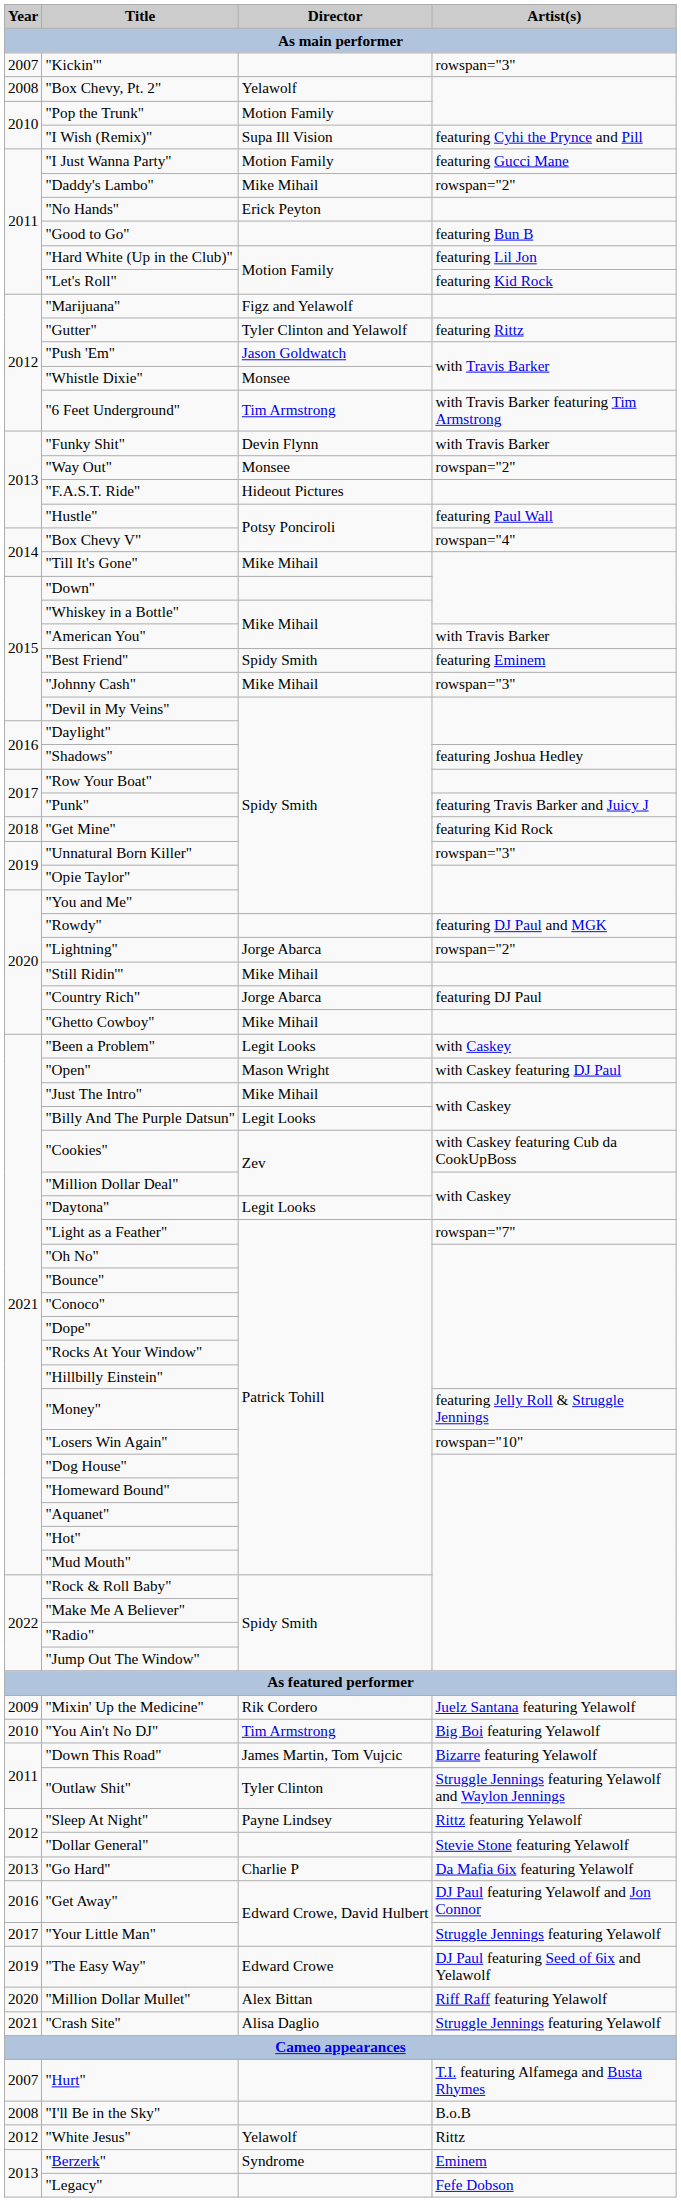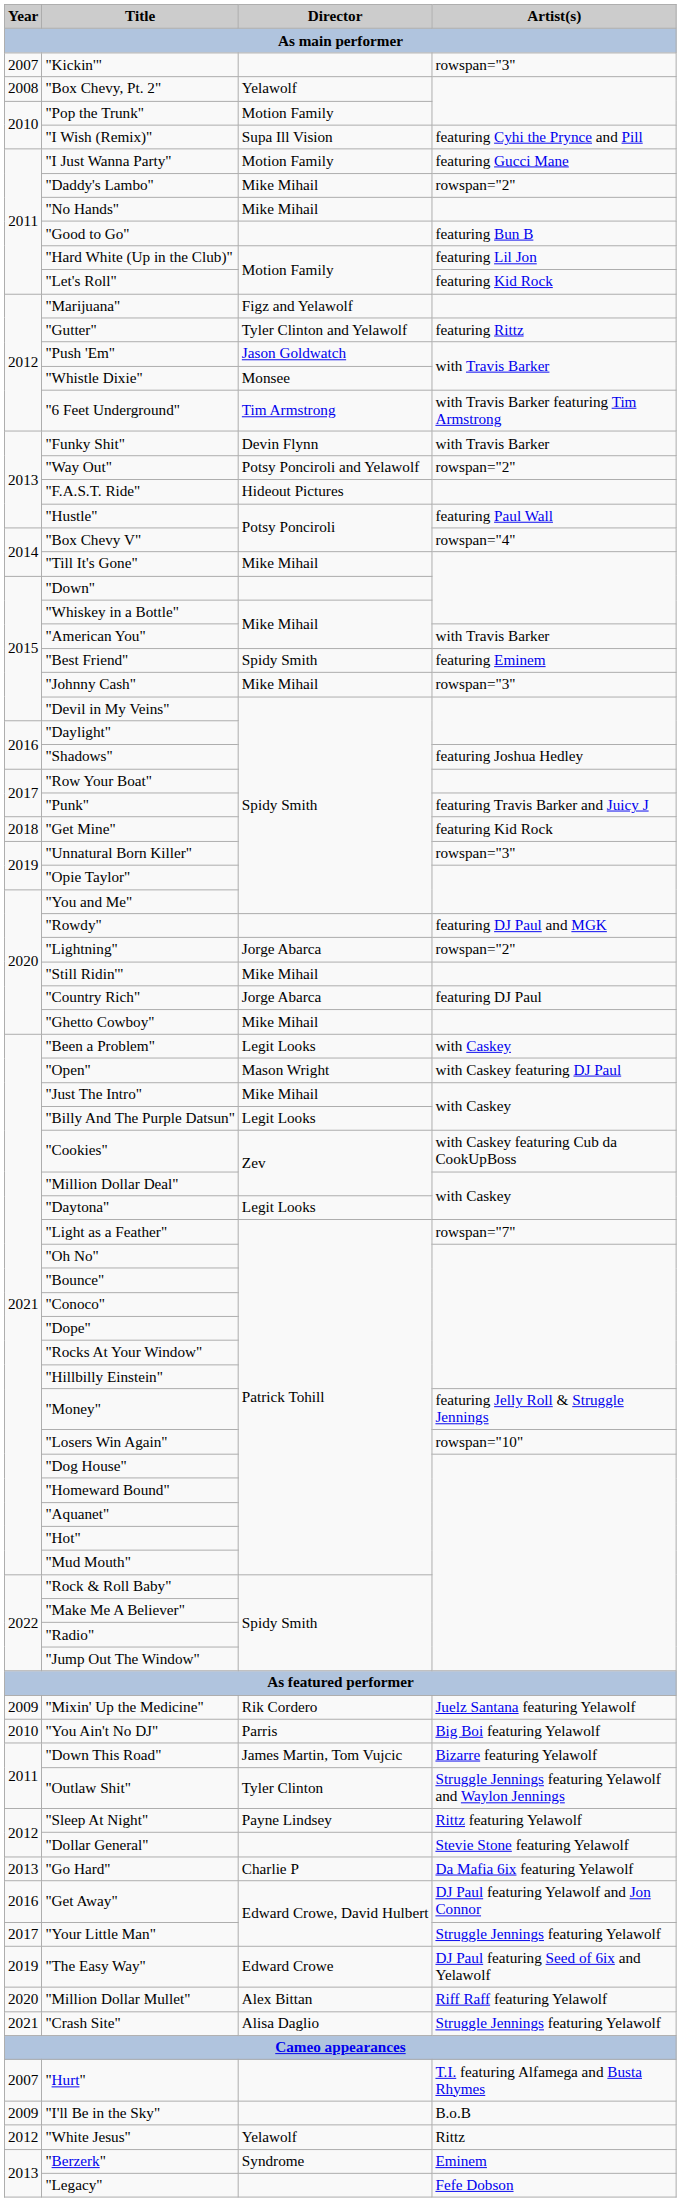(281, 209) Erick Peyton -> (280, 209) Mike Mihail
(266, 467) Monsee -> (331, 467) Potsy Ponciroli and Yelawolf
(289, 1731) Tim Armstrong -> (260, 1731) Parris
(23, 2112) 2008 -> (23, 2112) 2009
